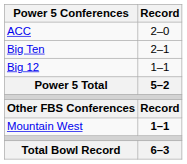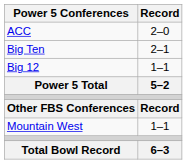(160, 126) bold -> (160, 126) normal
